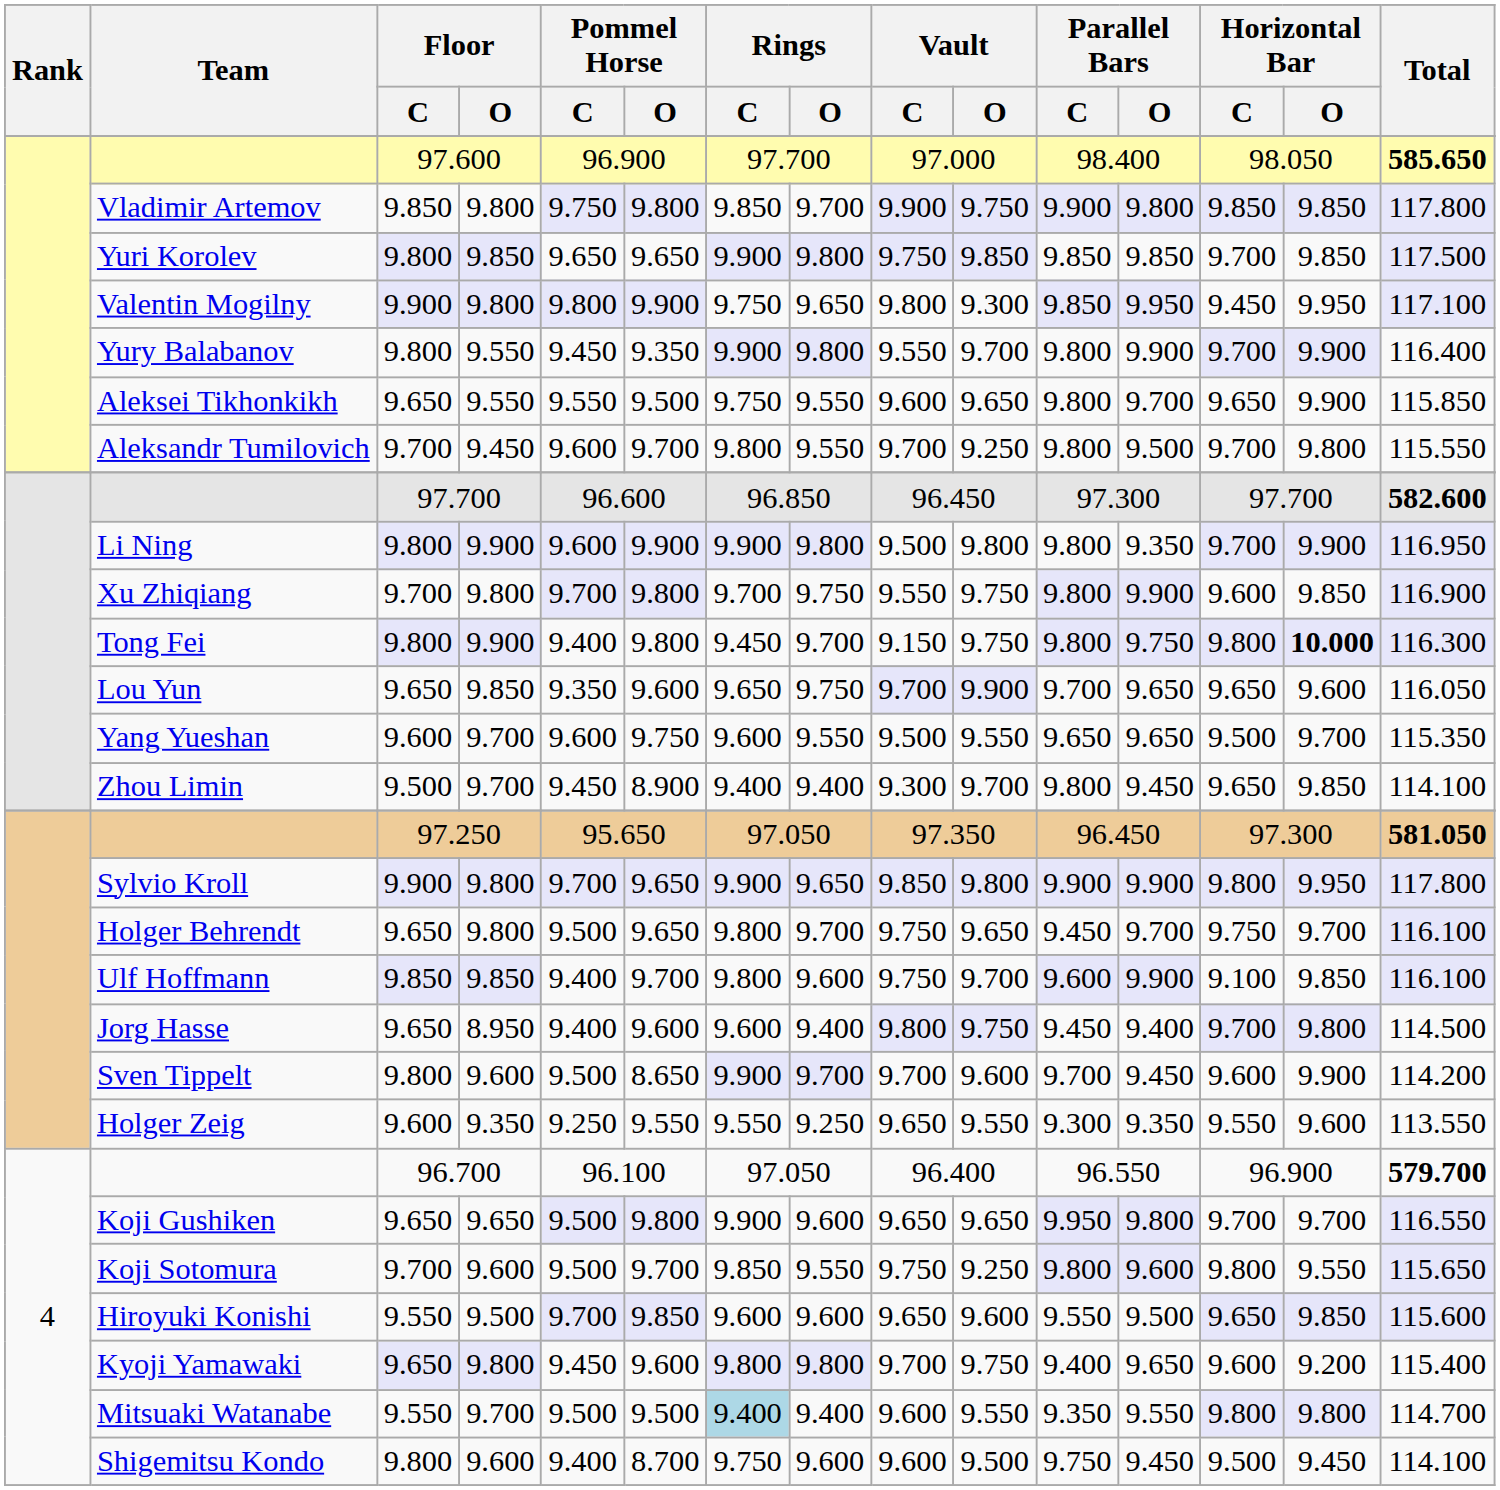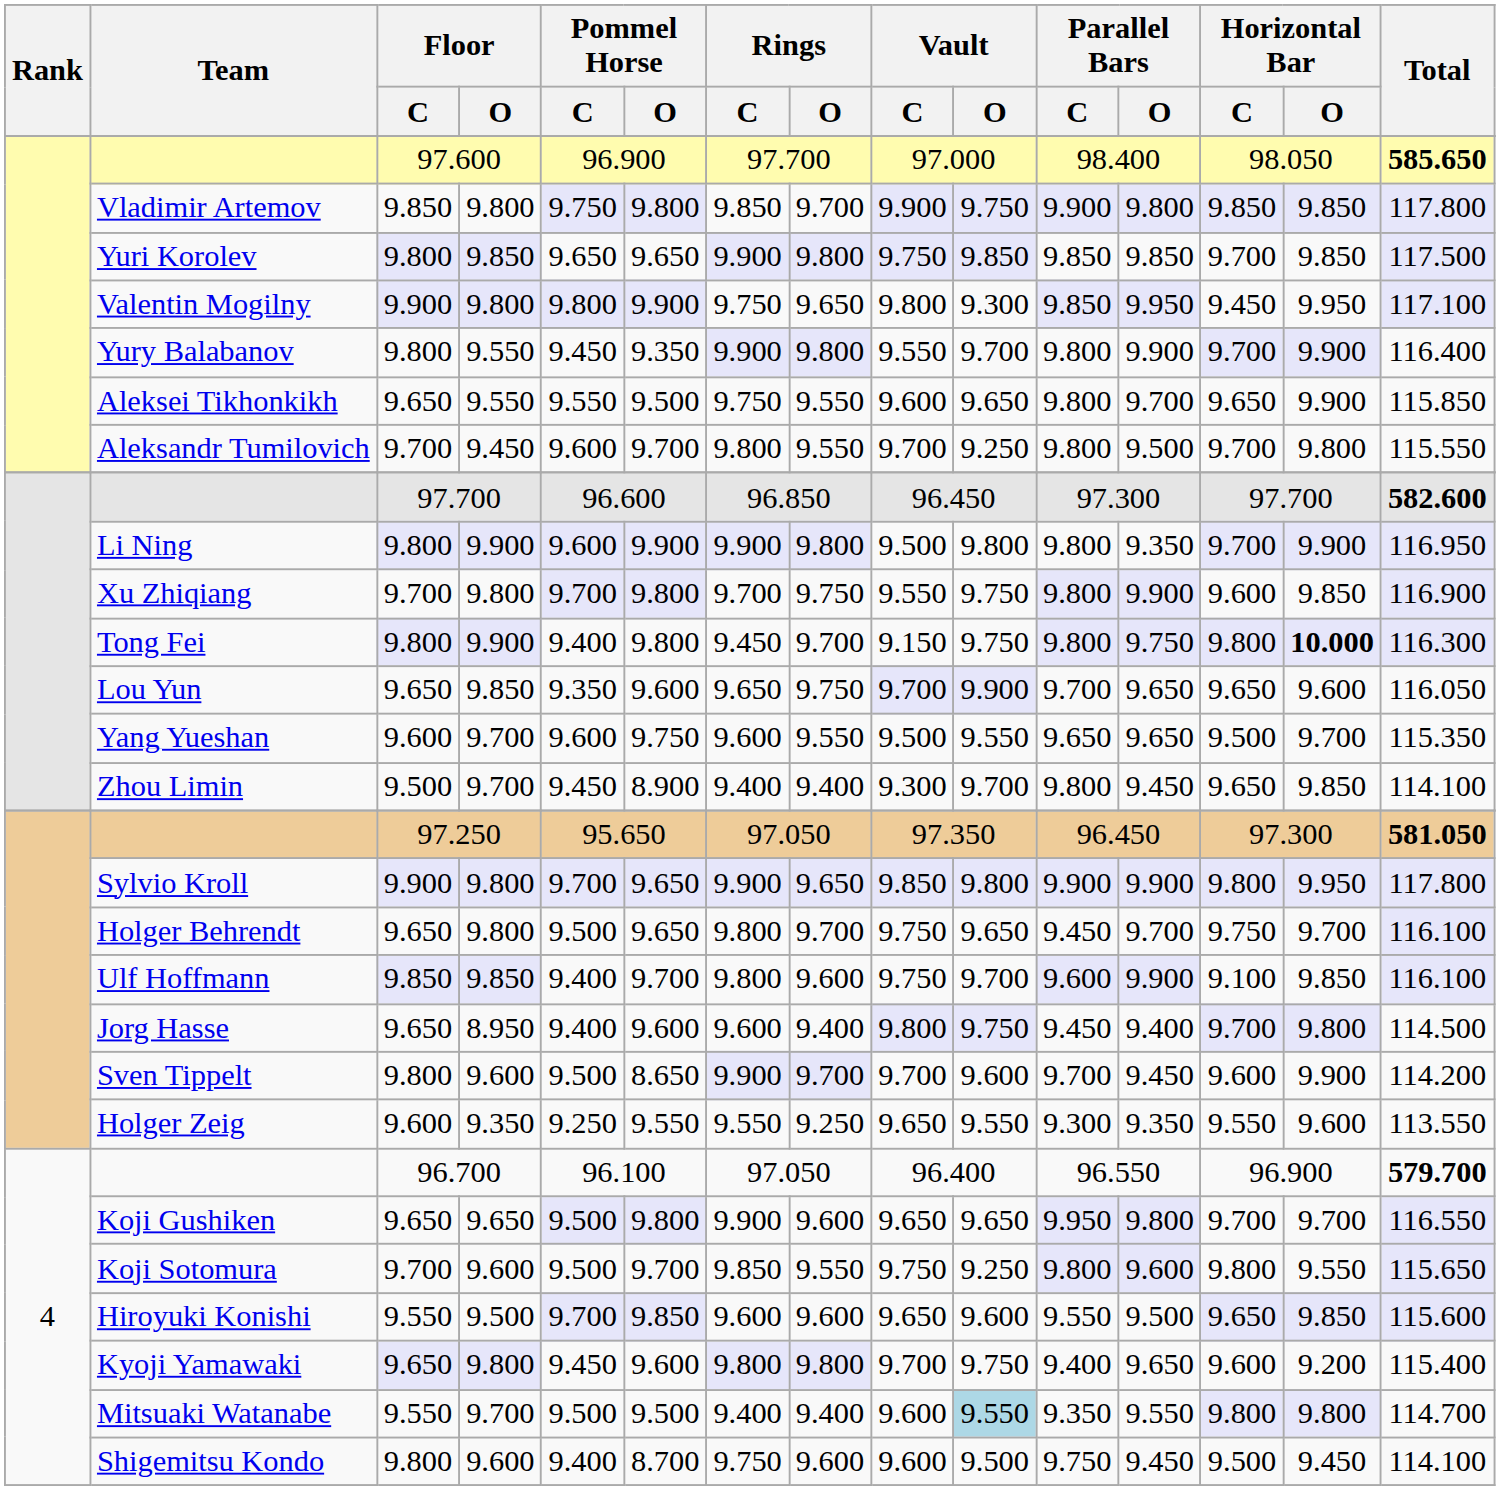(748, 1412) lightblue background -> (748, 1412) no background
(995, 1412) no background -> (995, 1412) lightblue background
